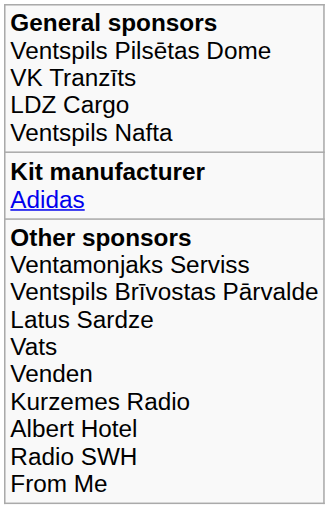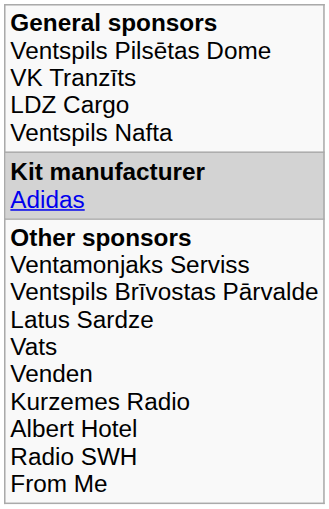(108, 185) no background -> (108, 185) lightgrey background
